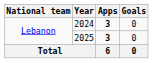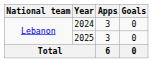(108, 24) bold -> (108, 24) normal
(108, 38) bold -> (108, 38) normal
